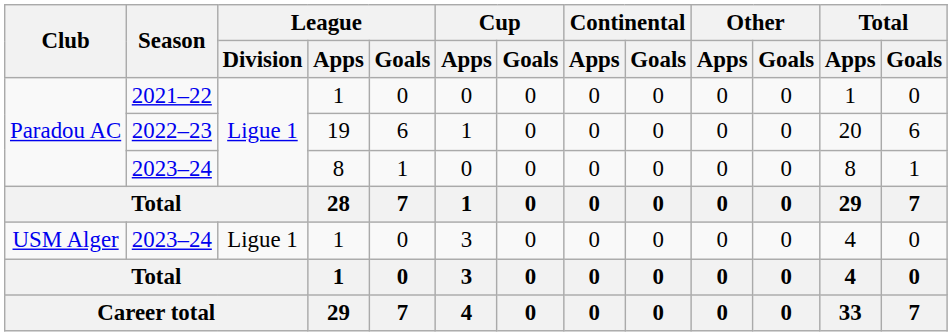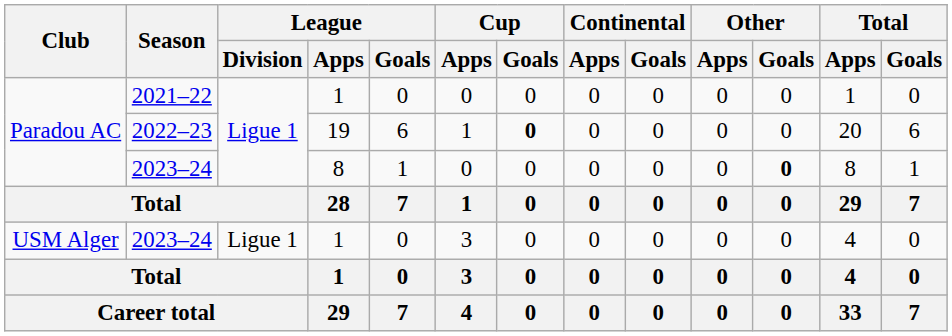(530, 131) normal -> (530, 131) bold
(786, 167) normal -> (786, 167) bold
